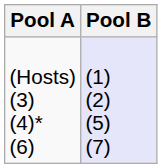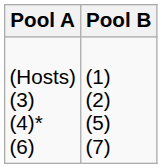(98, 111) lavender background -> (98, 111) no background
